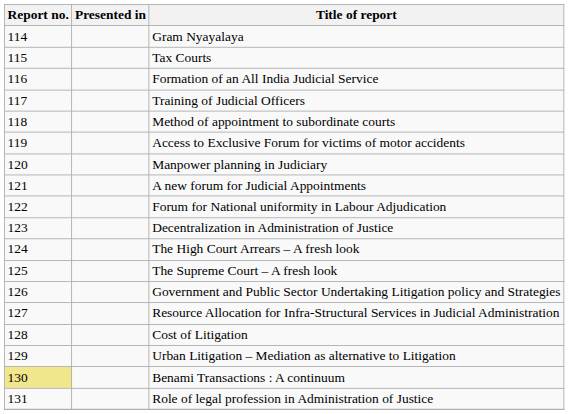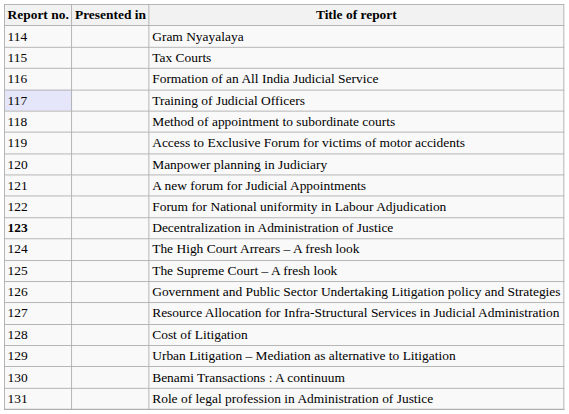(17, 100) no background -> (17, 100) lavender background
(18, 228) normal -> (18, 228) bold
(18, 377) khaki background -> (18, 377) no background
